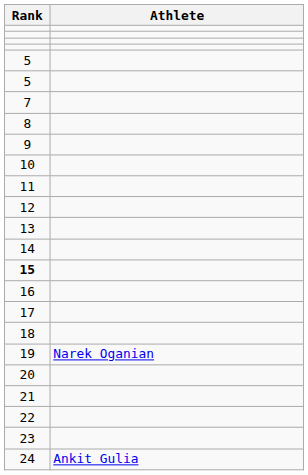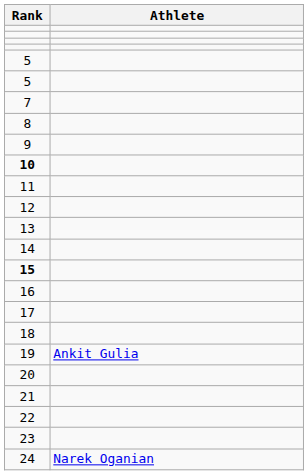(27, 165) normal -> (27, 165) bold
(104, 354) Narek Oganian -> (96, 354) Ankit Gulia
(96, 459) Ankit Gulia -> (104, 459) Narek Oganian
